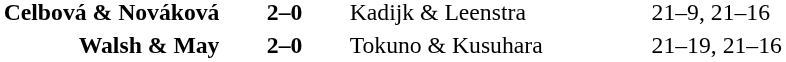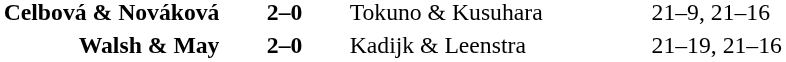(438, 12) Kadijk & Leenstra -> (446, 12) Tokuno & Kusuhara
(446, 45) Tokuno & Kusuhara -> (438, 45) Kadijk & Leenstra
